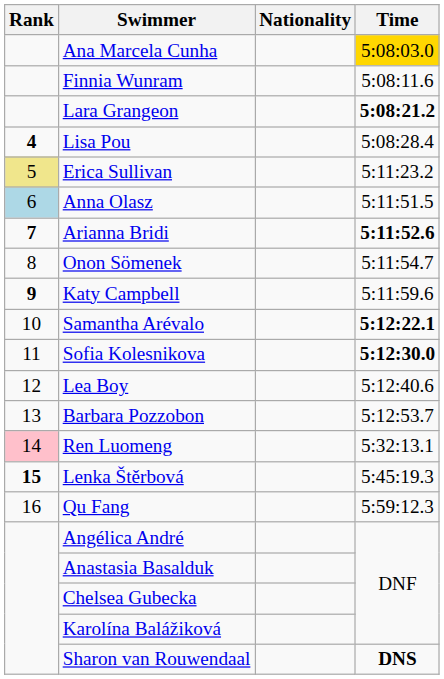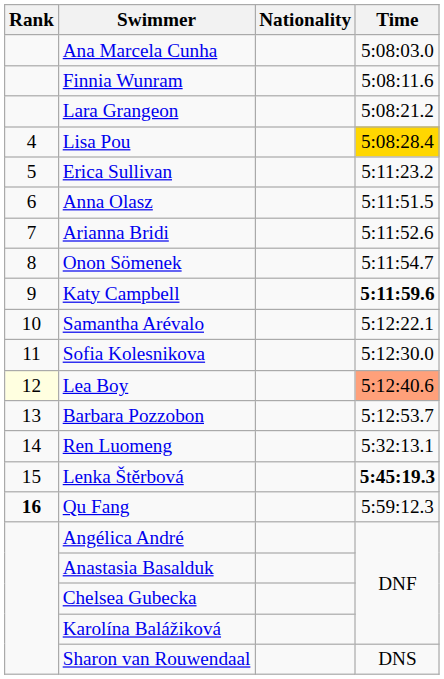(397, 50) gold background -> (397, 50) no background
(397, 111) bold -> (397, 111) normal
(31, 141) bold -> (31, 141) normal
(397, 141) no background -> (397, 141) gold background
(31, 171) khaki background -> (31, 171) no background
(31, 202) lightblue background -> (31, 202) no background
(31, 232) bold -> (31, 232) normal
(397, 232) bold -> (397, 232) normal
(31, 293) bold -> (31, 293) normal
(397, 293) normal -> (397, 293) bold
(397, 324) bold -> (397, 324) normal
(397, 354) bold -> (397, 354) normal
(31, 385) no background -> (31, 385) lightyellow background
(397, 385) no background -> (397, 385) lightsalmon background
(31, 446) pink background -> (31, 446) no background
(31, 476) bold -> (31, 476) normal
(397, 476) normal -> (397, 476) bold
(31, 506) normal -> (31, 506) bold
(397, 659) bold -> (397, 659) normal
